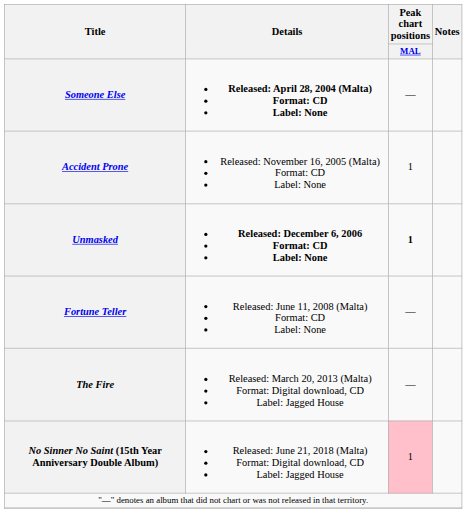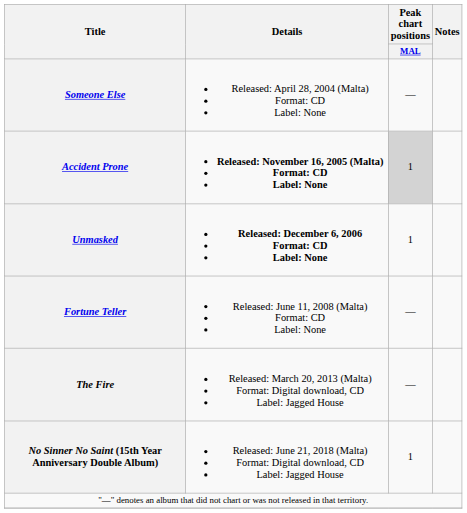(287, 101) bold -> (287, 101) normal
(287, 173) normal -> (287, 173) bold
(410, 167) no background -> (410, 167) lightgrey background
(410, 239) bold -> (410, 239) normal
(410, 457) pink background -> (410, 457) no background
